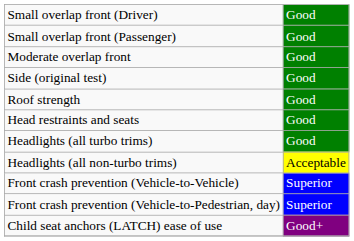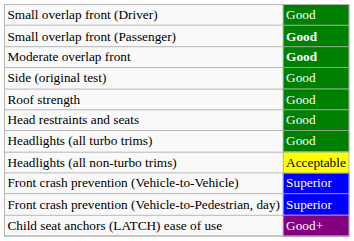(301, 36) normal -> (302, 36) bold
(301, 57) normal -> (302, 57) bold
